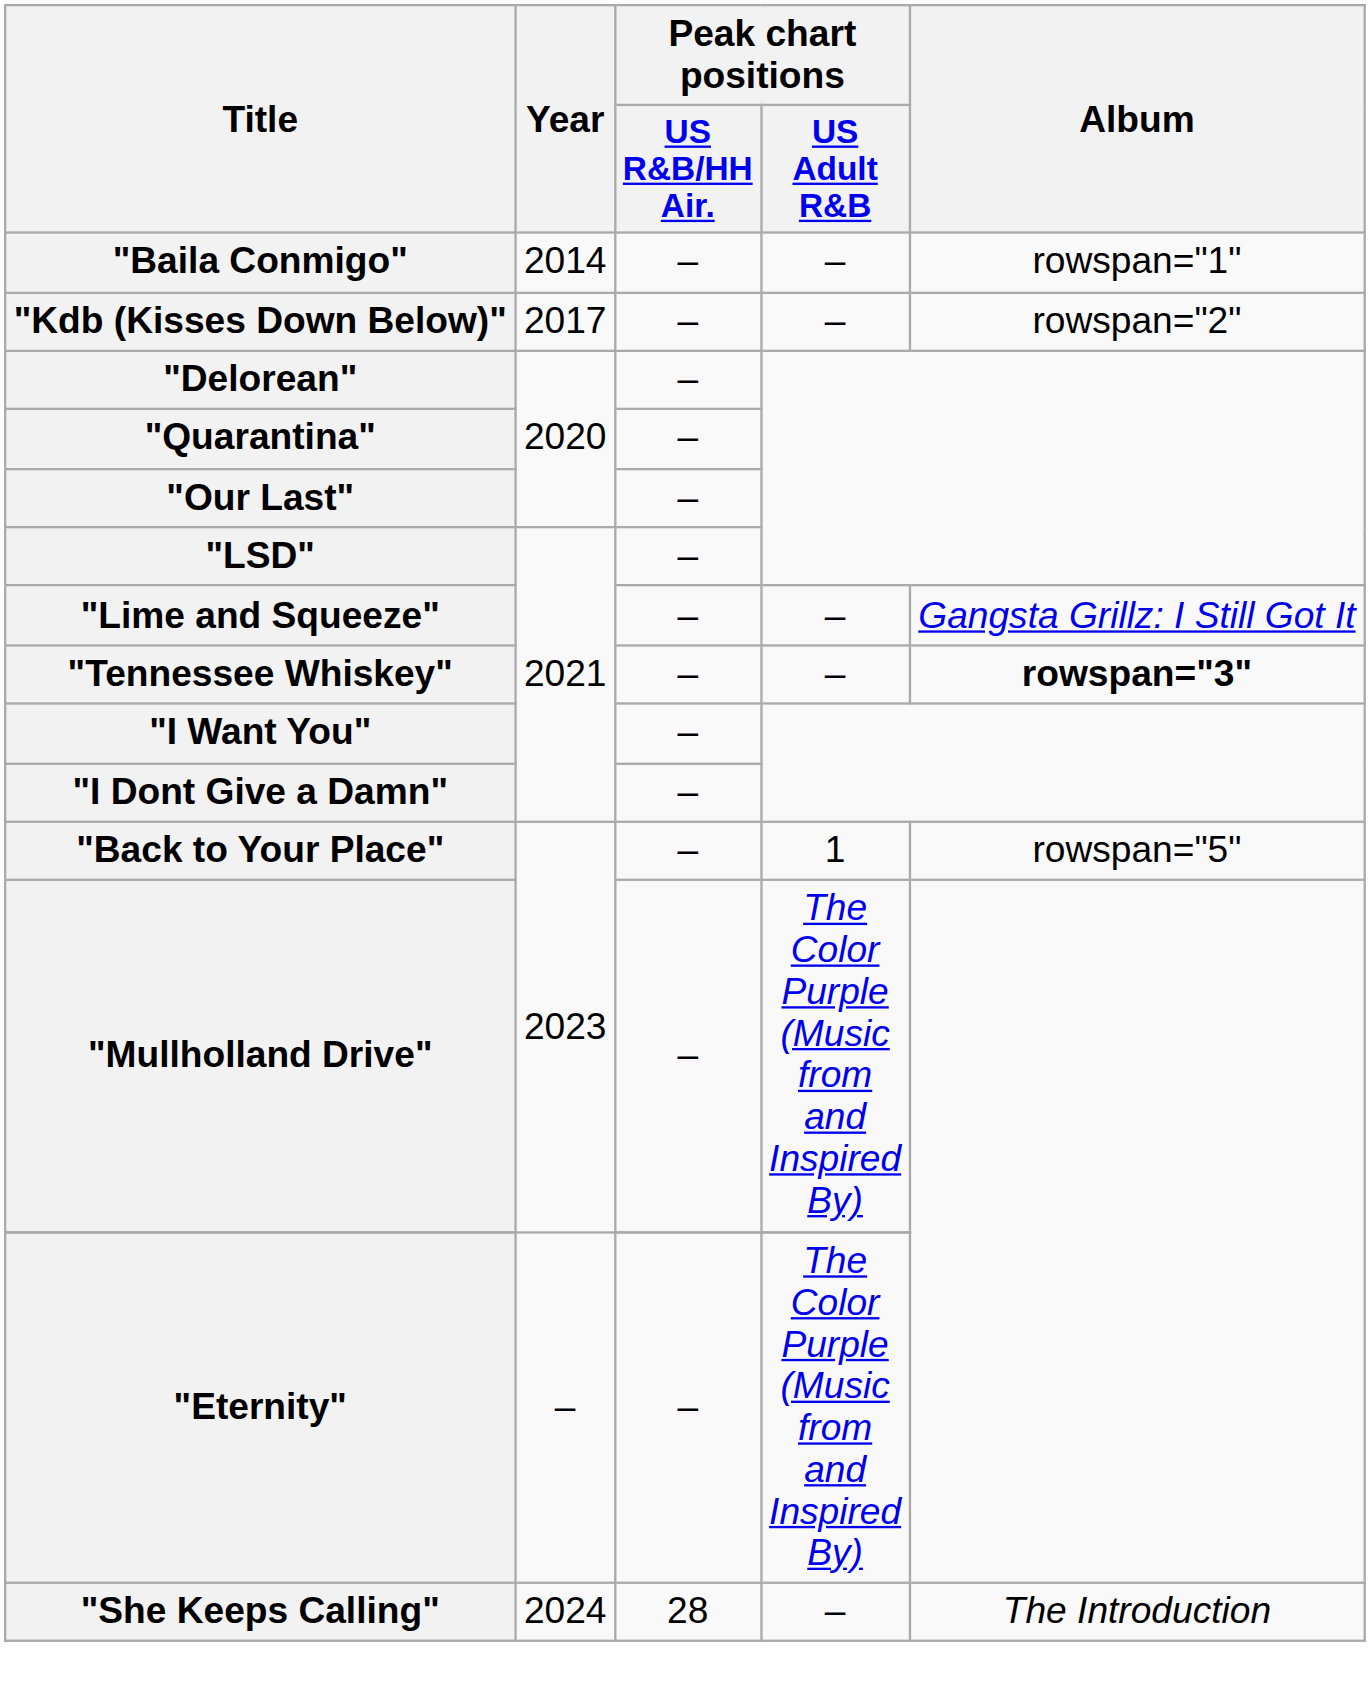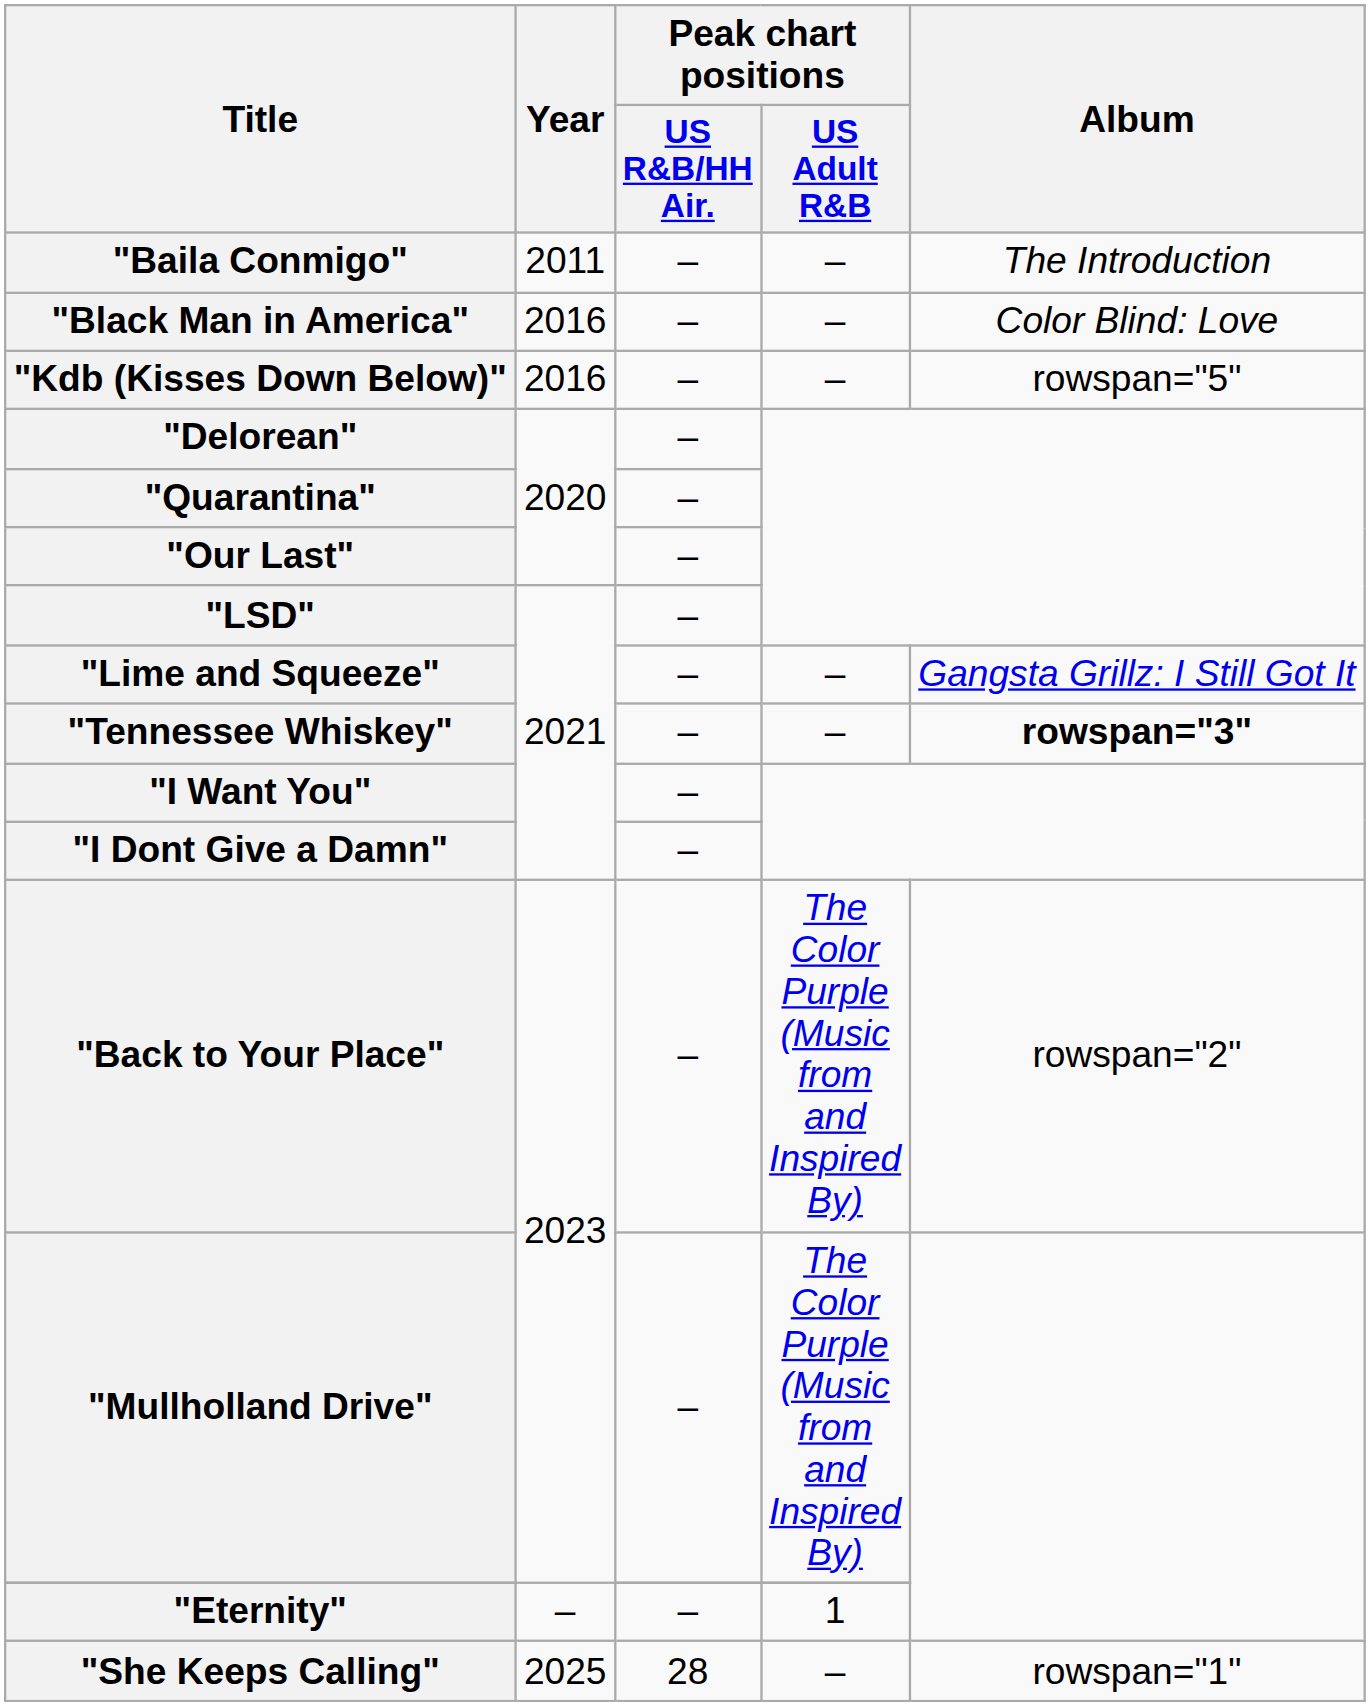(565, 261) 2014 -> (565, 261) 2011
(1137, 261) rowspan="1" -> (1137, 261) The Introduction
+ row: (260, 320)
(565, 320) 2017 -> (565, 379) 2016
(1137, 320) rowspan="2" -> (1137, 379) rowspan="5"
(835, 850) 1 -> (835, 1055) The Color Purple (Music from and Inspired By)
(1137, 850) rowspan="5" -> (1137, 1055) rowspan="2"
(835, 1406) The Color Purple (Music from and Inspired By) -> (835, 1611) 1
(565, 1611) 2024 -> (565, 1670) 2025
(1137, 1611) The Introduction -> (1137, 1670) rowspan="1"
